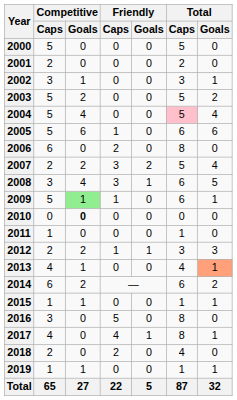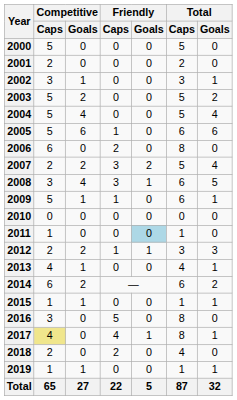(182, 115) pink background -> (182, 115) no background
(83, 200) lightgreen background -> (83, 200) no background
(83, 217) bold -> (83, 217) normal
(149, 234) no background -> (149, 234) lightblue background
(215, 268) lightsalmon background -> (215, 268) no background
(50, 336) no background -> (50, 336) khaki background
